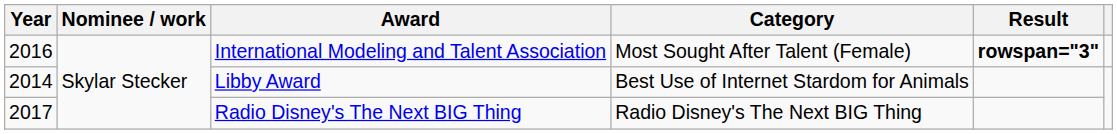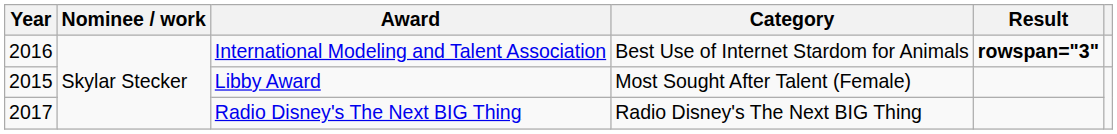(763, 50) Most Sought After Talent (Female) -> (792, 50) Best Use of Internet Stardom for Animals
(31, 81) 2014 -> (31, 81) 2015
(792, 81) Best Use of Internet Stardom for Animals -> (763, 81) Most Sought After Talent (Female)
